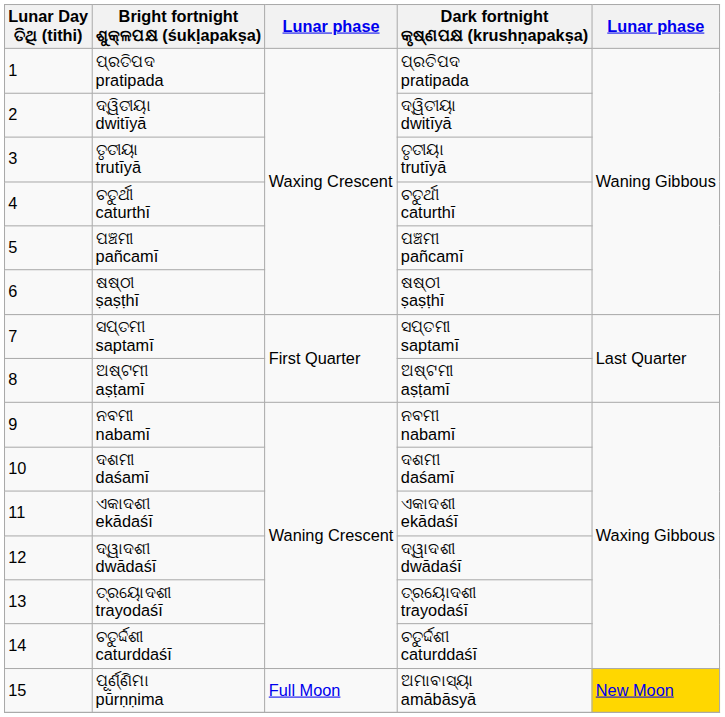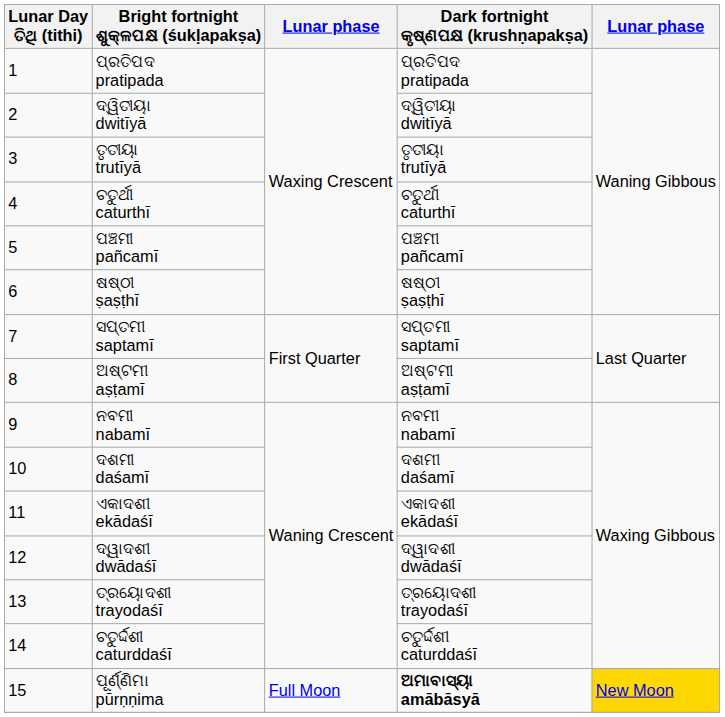(439, 690) normal -> (440, 690) bold
